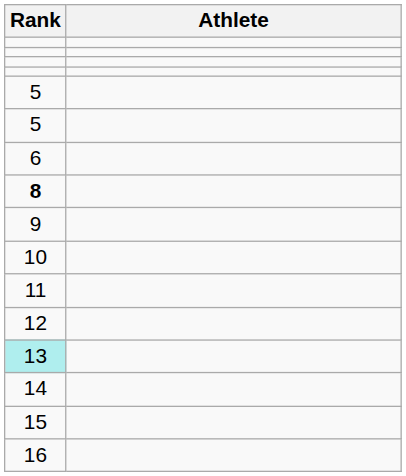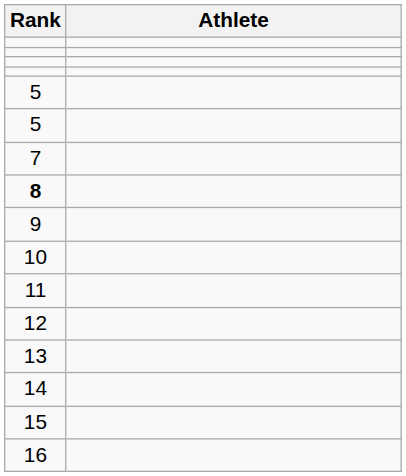(35, 158) 6 -> (35, 158) 7
(35, 356) paleturquoise background -> (35, 356) no background
